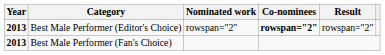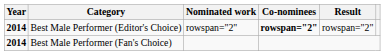(16, 27) 2013 -> (16, 27) 2014
(16, 43) 2013 -> (16, 43) 2014
